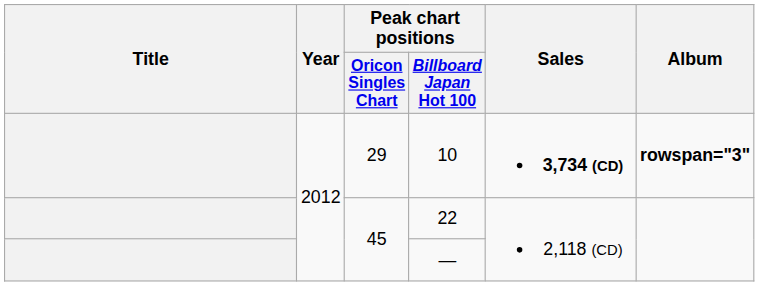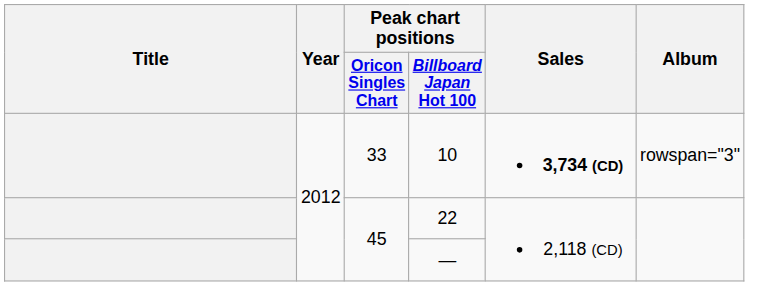(377, 155) 29 -> (377, 155) 33
(695, 155) bold -> (690, 155) normal
